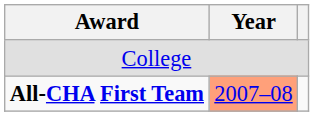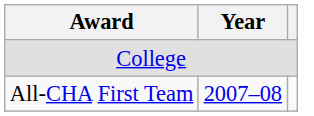(107, 93) bold -> (102, 93) normal
(254, 93) lightsalmon background -> (243, 93) no background
